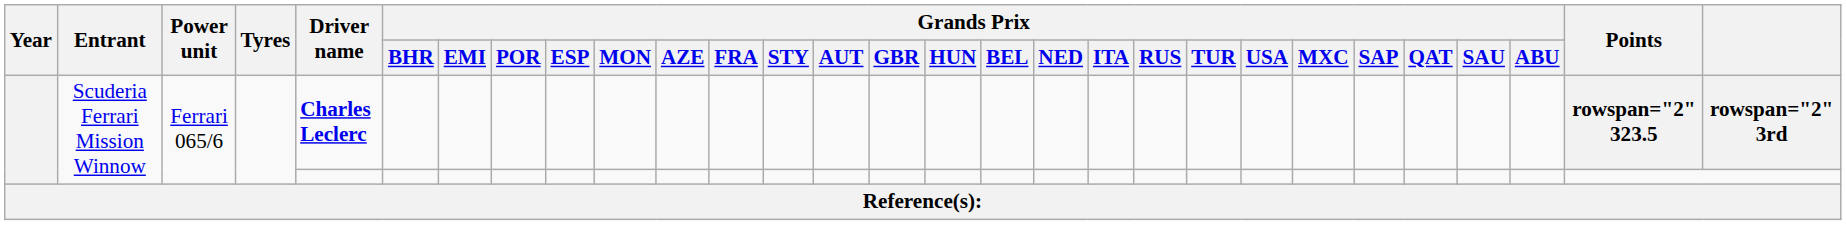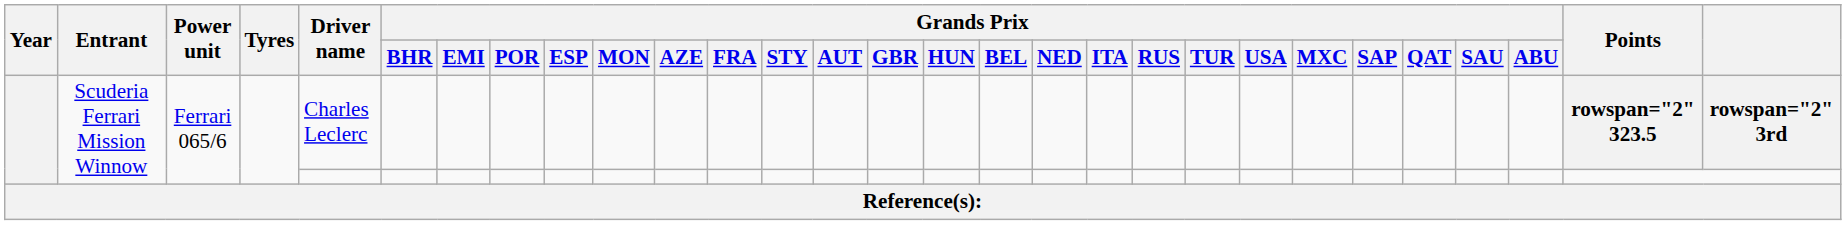(335, 121) bold -> (336, 121) normal
